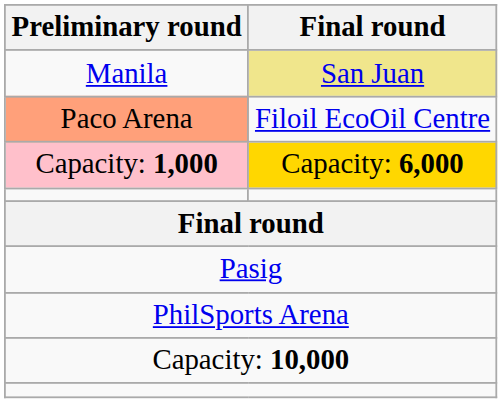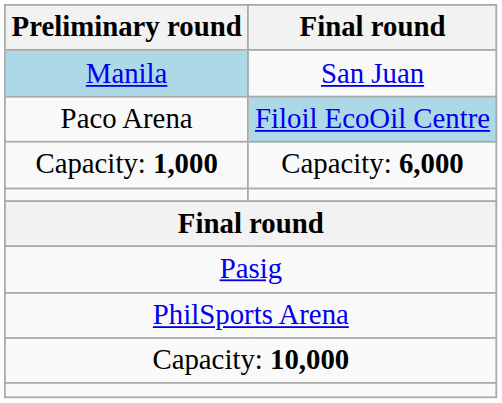(127, 73) no background -> (127, 73) lightblue background
(373, 73) khaki background -> (373, 73) no background
(127, 118) lightsalmon background -> (127, 118) no background
(373, 118) no background -> (373, 118) lightblue background
(127, 164) pink background -> (127, 164) no background
(373, 164) gold background -> (373, 164) no background
